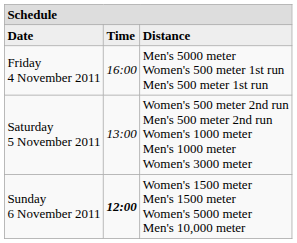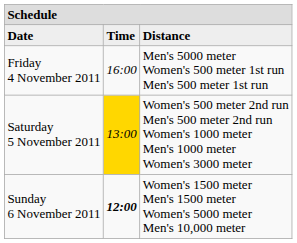(122, 134) no background -> (122, 134) gold background
